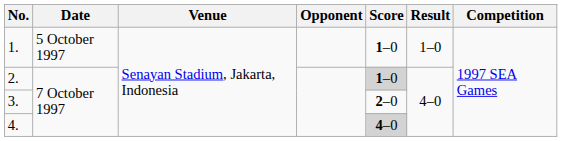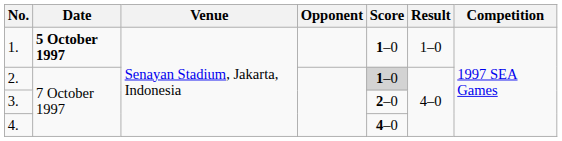(65, 47) normal -> (67, 47) bold
(386, 124) lightgrey background -> (387, 124) no background
